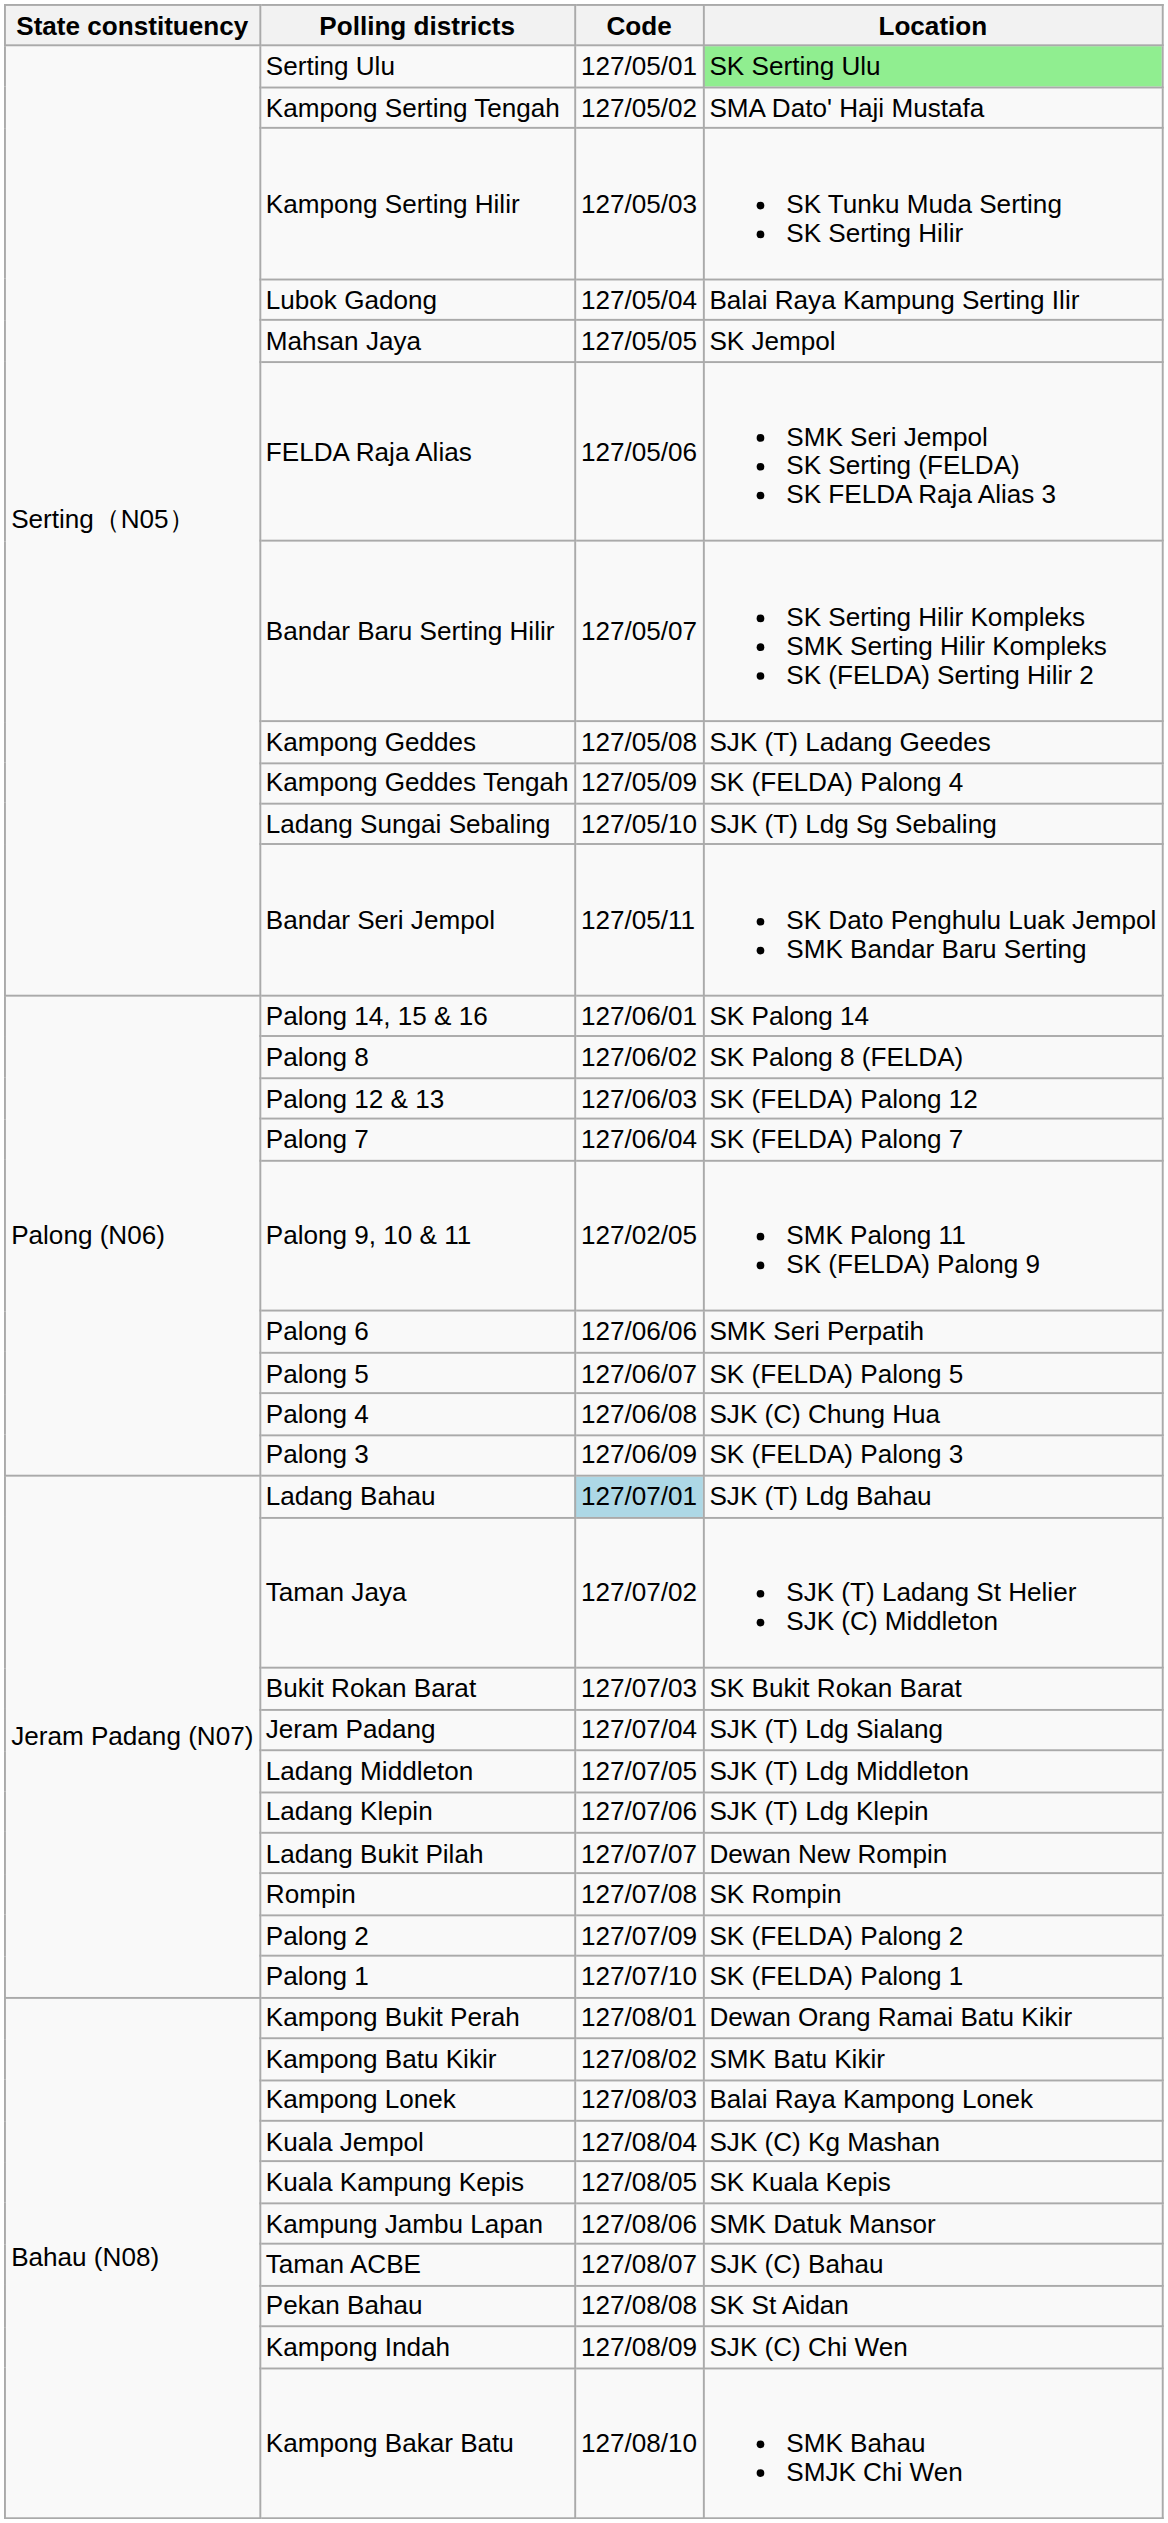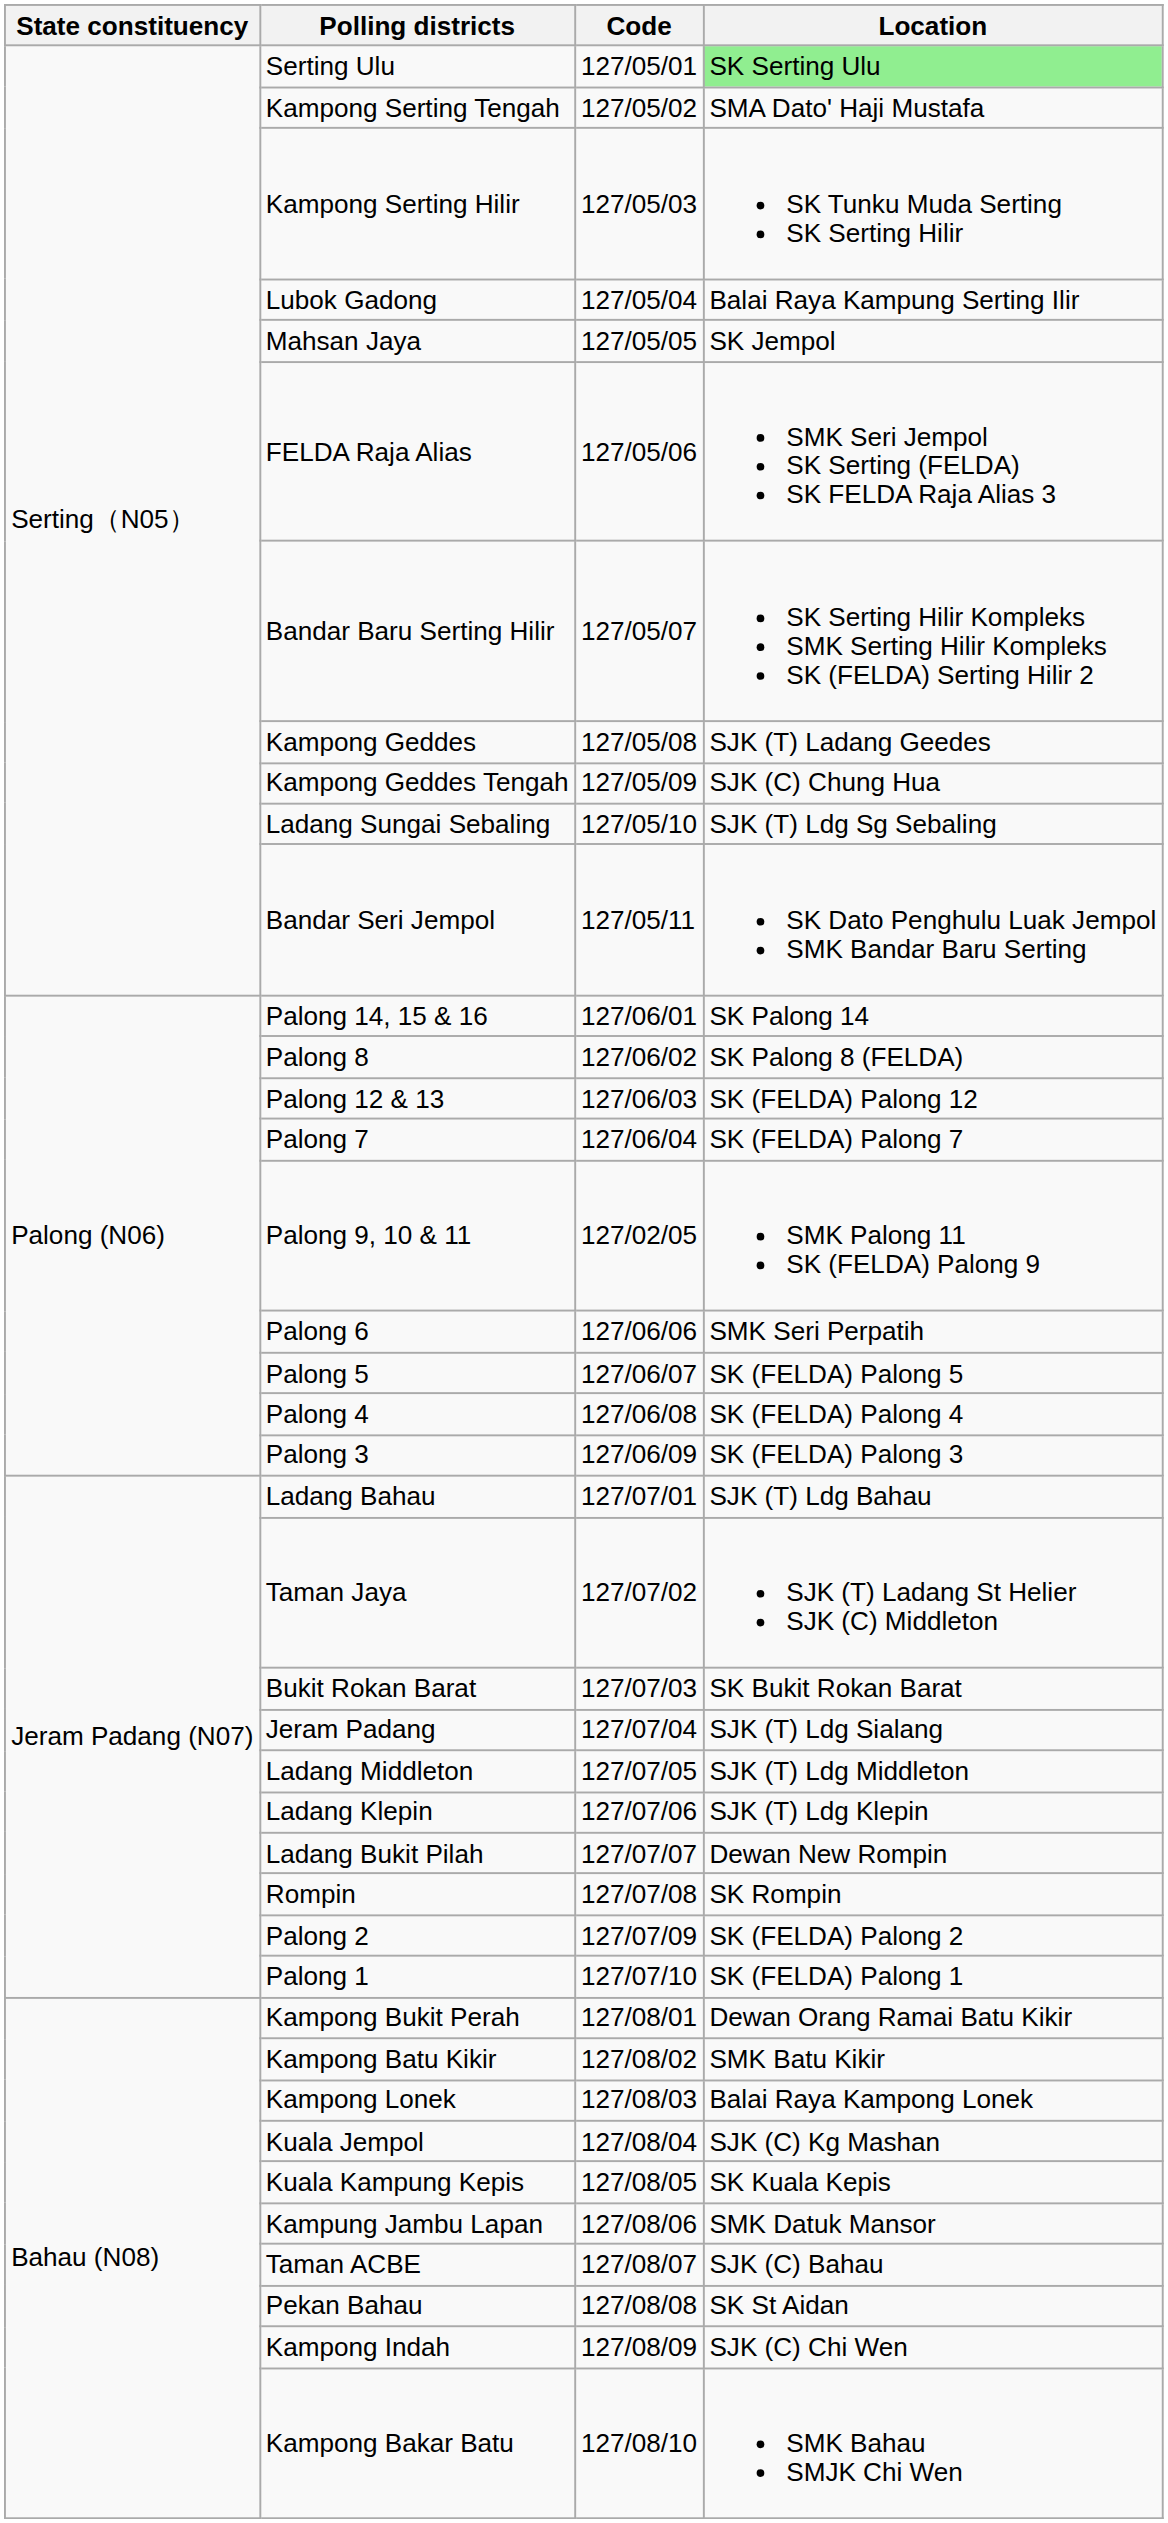(836, 783) SK (FELDA) Palong 4 -> (825, 783) SJK (C) Chung Hua
(825, 1414) SJK (C) Chung Hua -> (836, 1414) SK (FELDA) Palong 4
(639, 1496) lightblue background -> (639, 1496) no background
